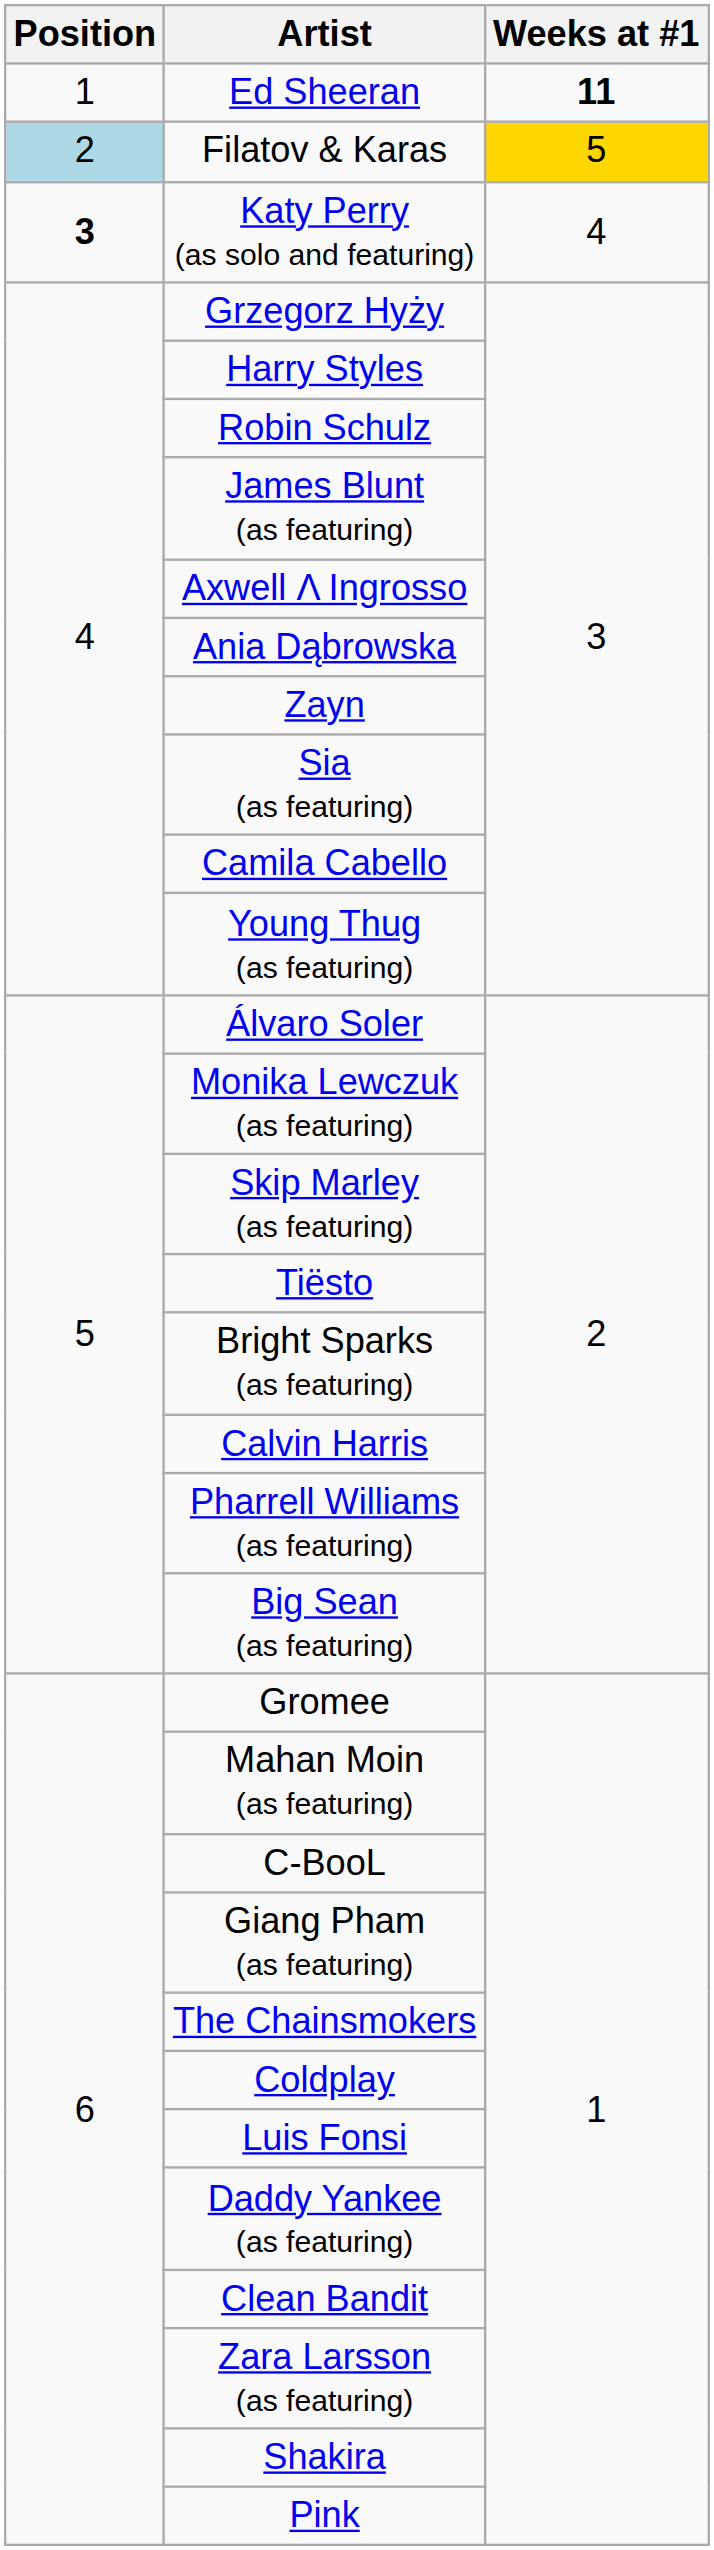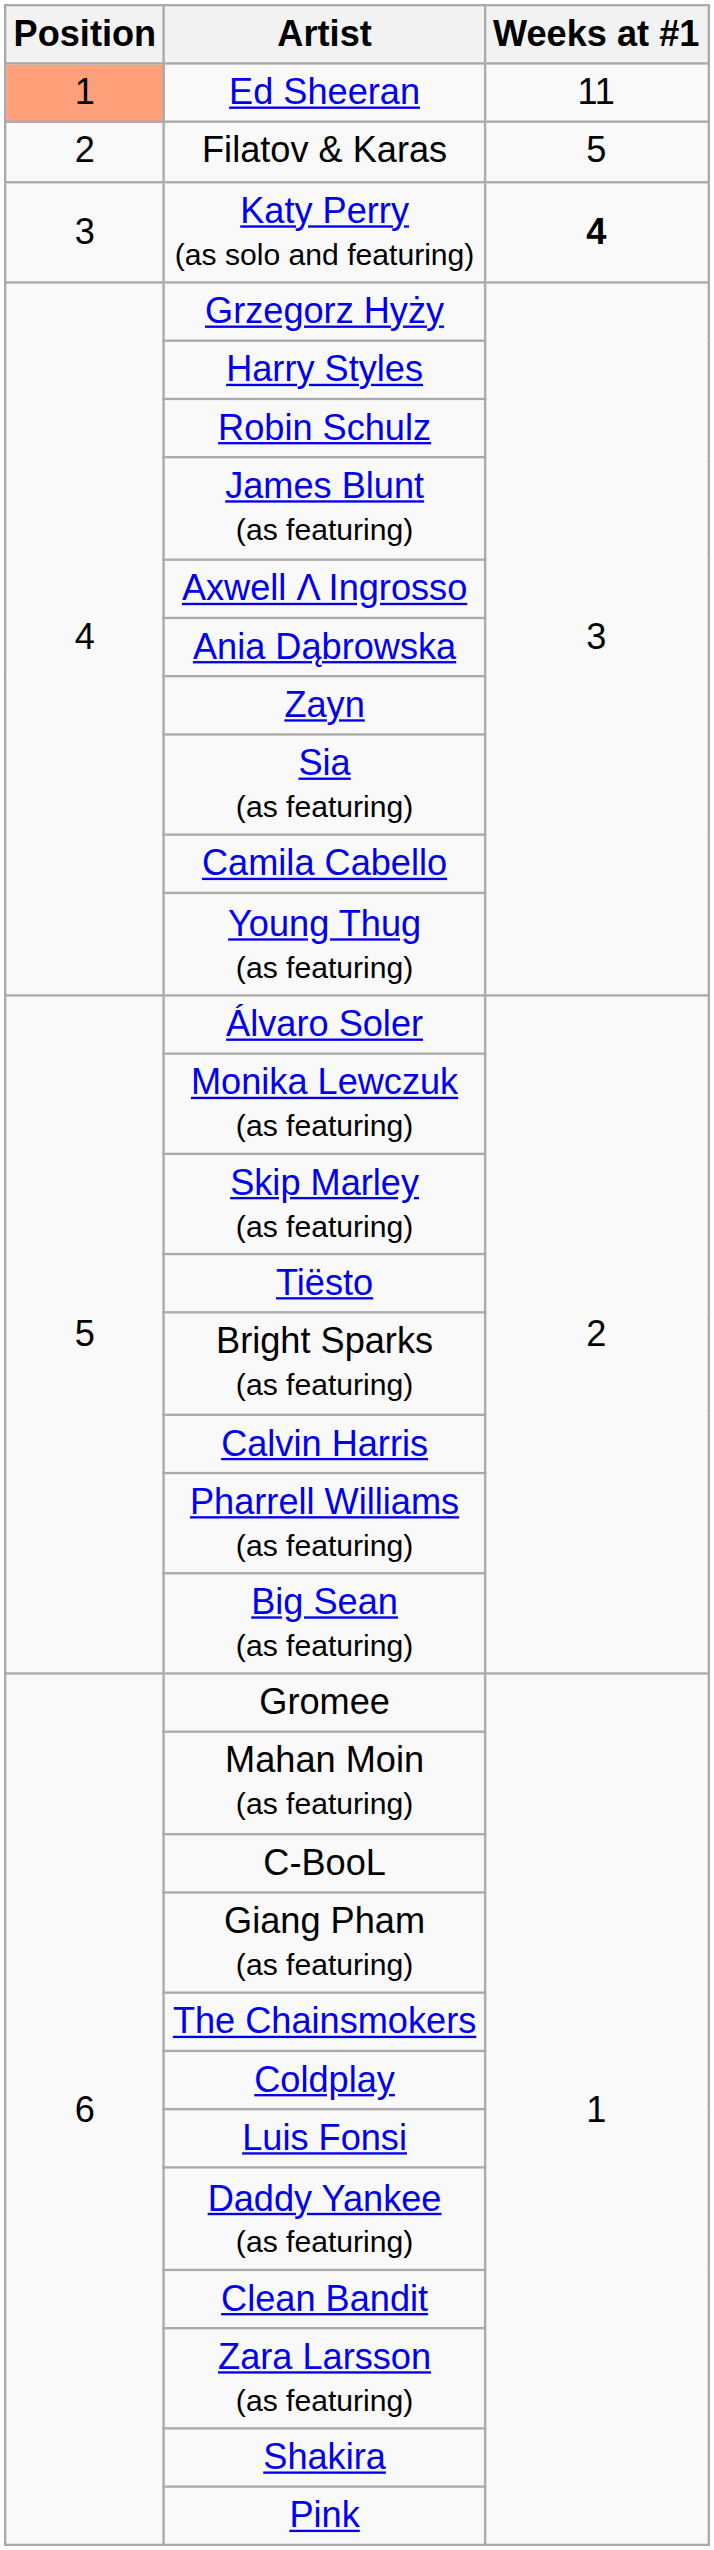(85, 92) no background -> (85, 92) lightsalmon background
(596, 92) bold -> (596, 92) normal
(85, 150) lightblue background -> (85, 150) no background
(596, 150) gold background -> (596, 150) no background
(85, 230) bold -> (85, 230) normal
(596, 230) normal -> (596, 230) bold
